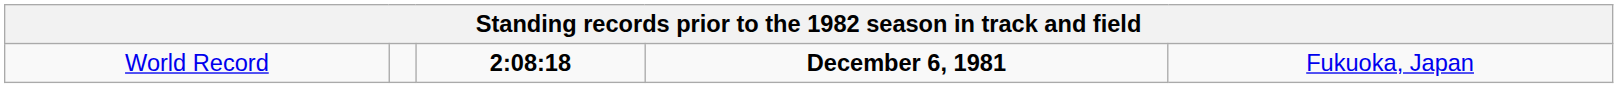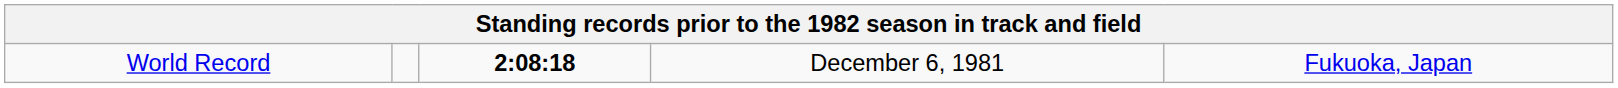(906, 62) bold -> (907, 62) normal
